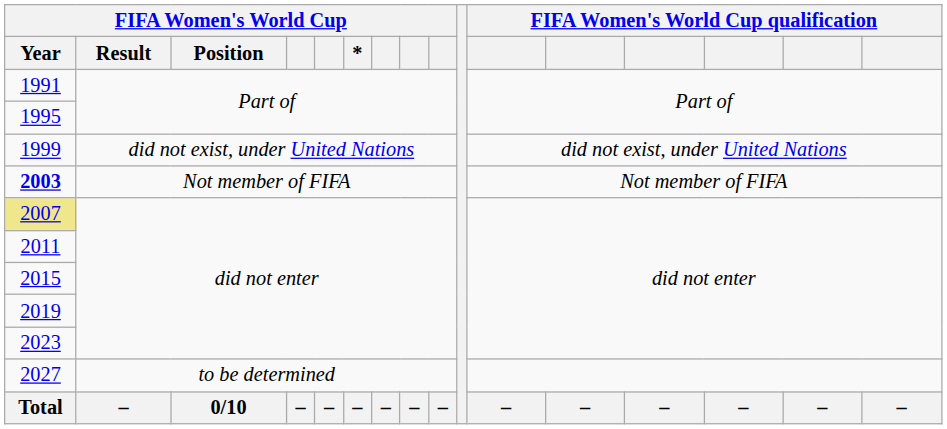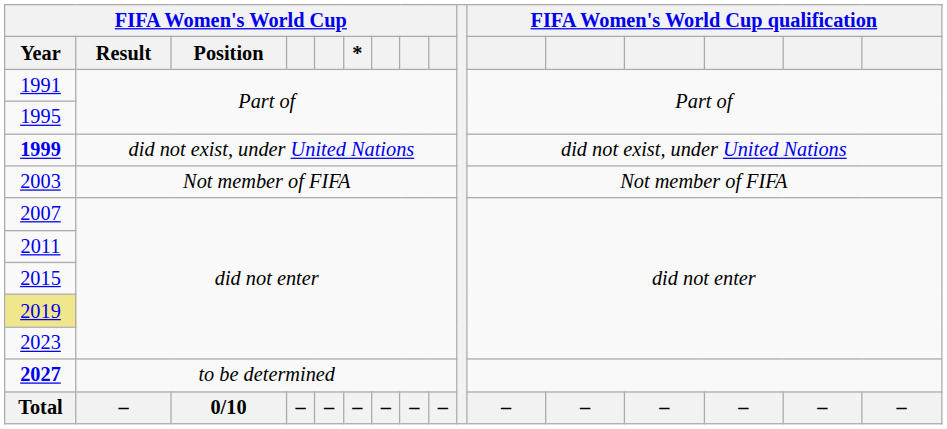(40, 149) normal -> (40, 149) bold
(40, 181) bold -> (40, 181) normal
(40, 213) khaki background -> (40, 213) no background
(40, 310) no background -> (40, 310) khaki background
(40, 375) normal -> (40, 375) bold
